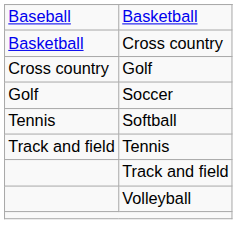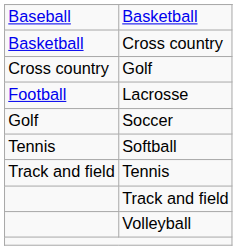+ row: (155, 95)
